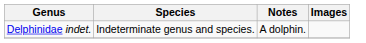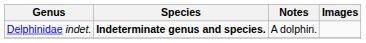(175, 29) normal -> (181, 29) bold
